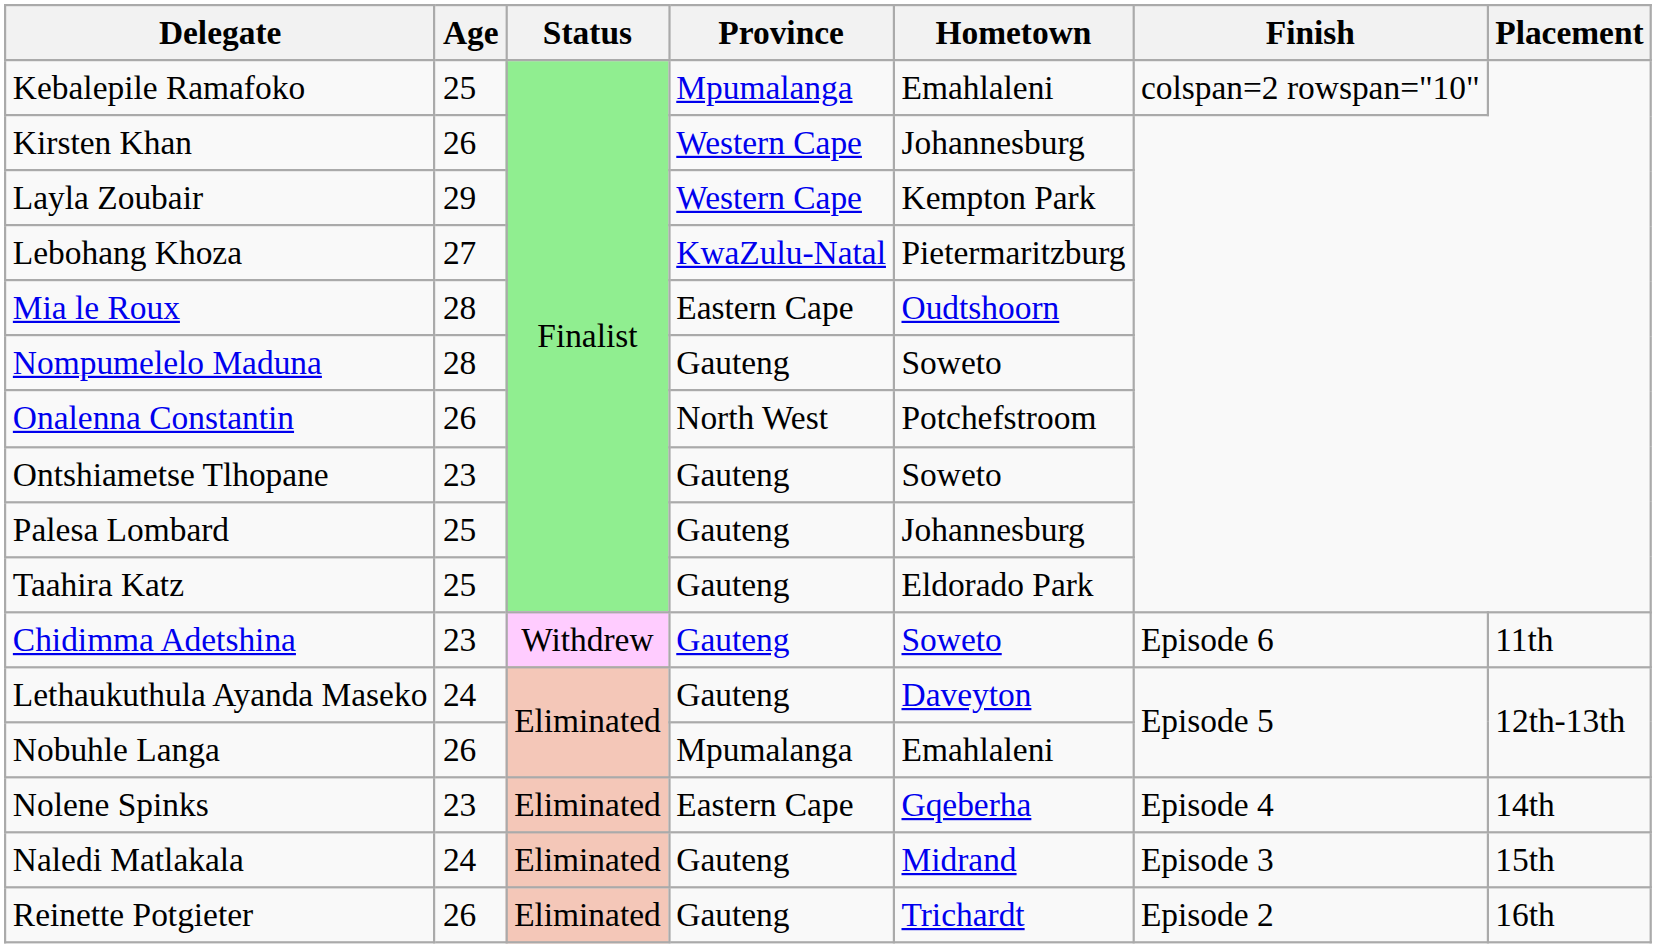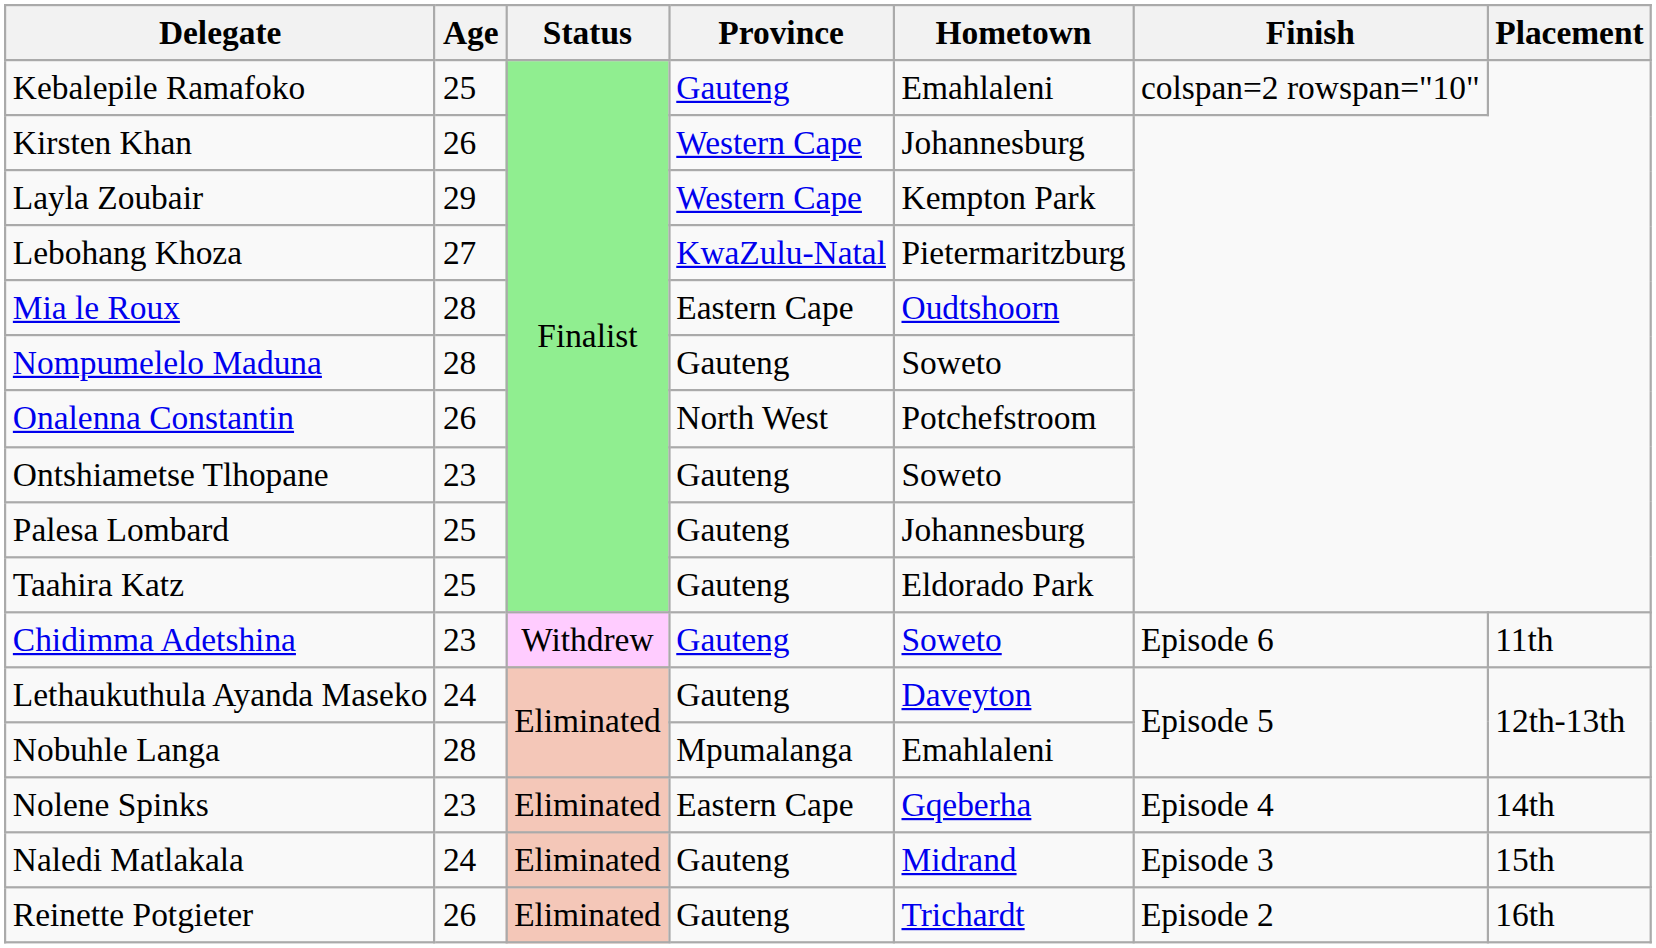(764, 87) Mpumalanga -> (733, 87) Gauteng
(460, 749) 26 -> (460, 749) 28
